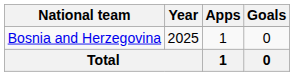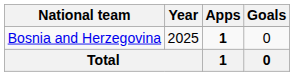(223, 37) normal -> (223, 37) bold
